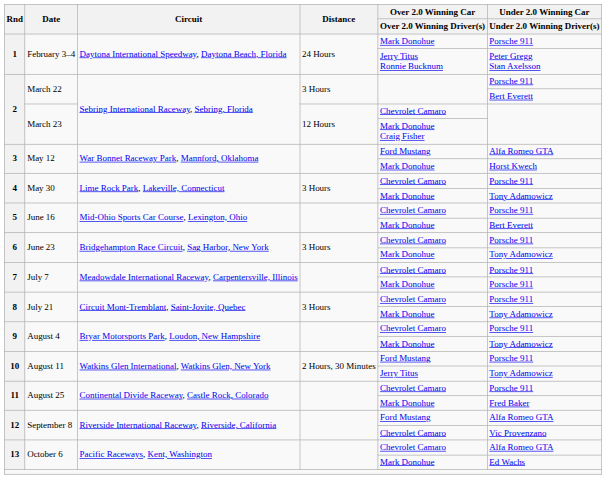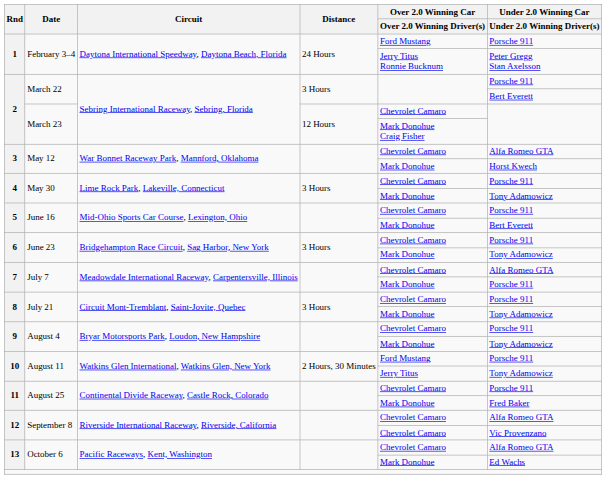(407, 41) Mark Donohue -> (405, 41) Ford Mustang
(405, 151) Ford Mustang -> (413, 151) Chevrolet Camaro
(511, 269) Porsche 911 -> (521, 269) Alfa Romeo GTA
(405, 417) Ford Mustang -> (413, 417) Chevrolet Camaro
